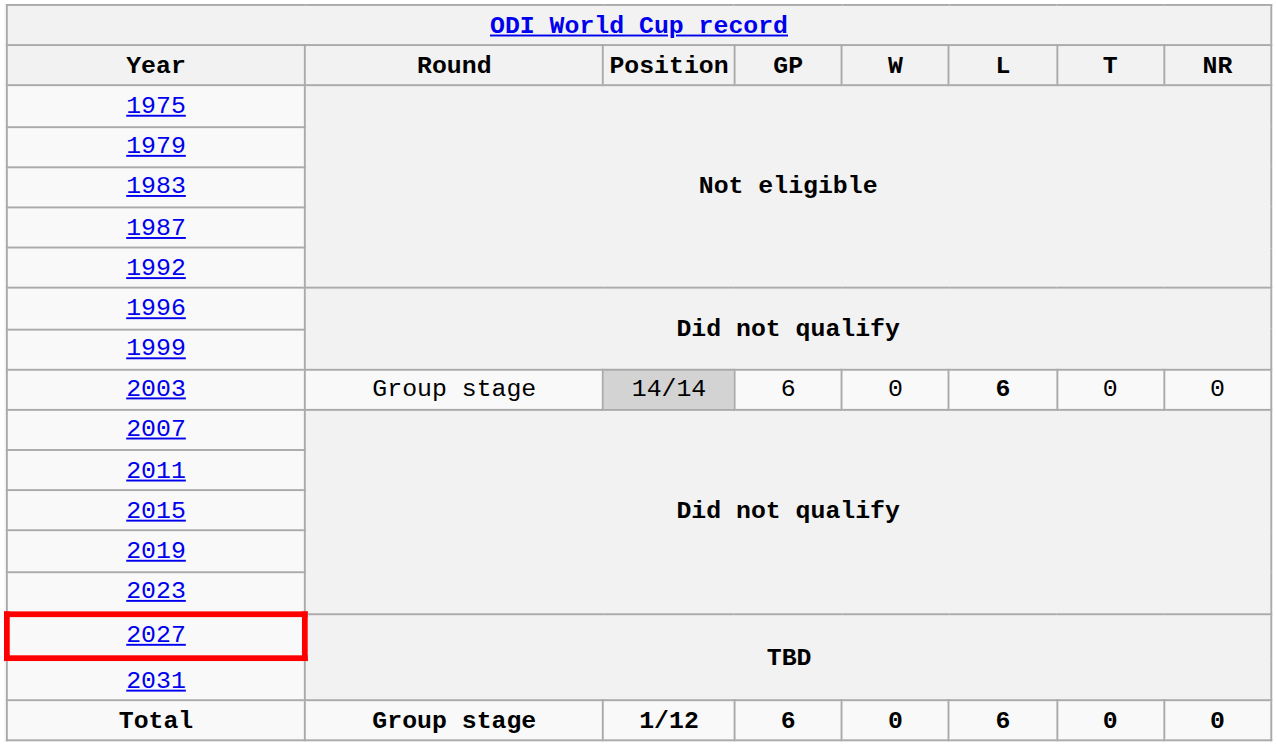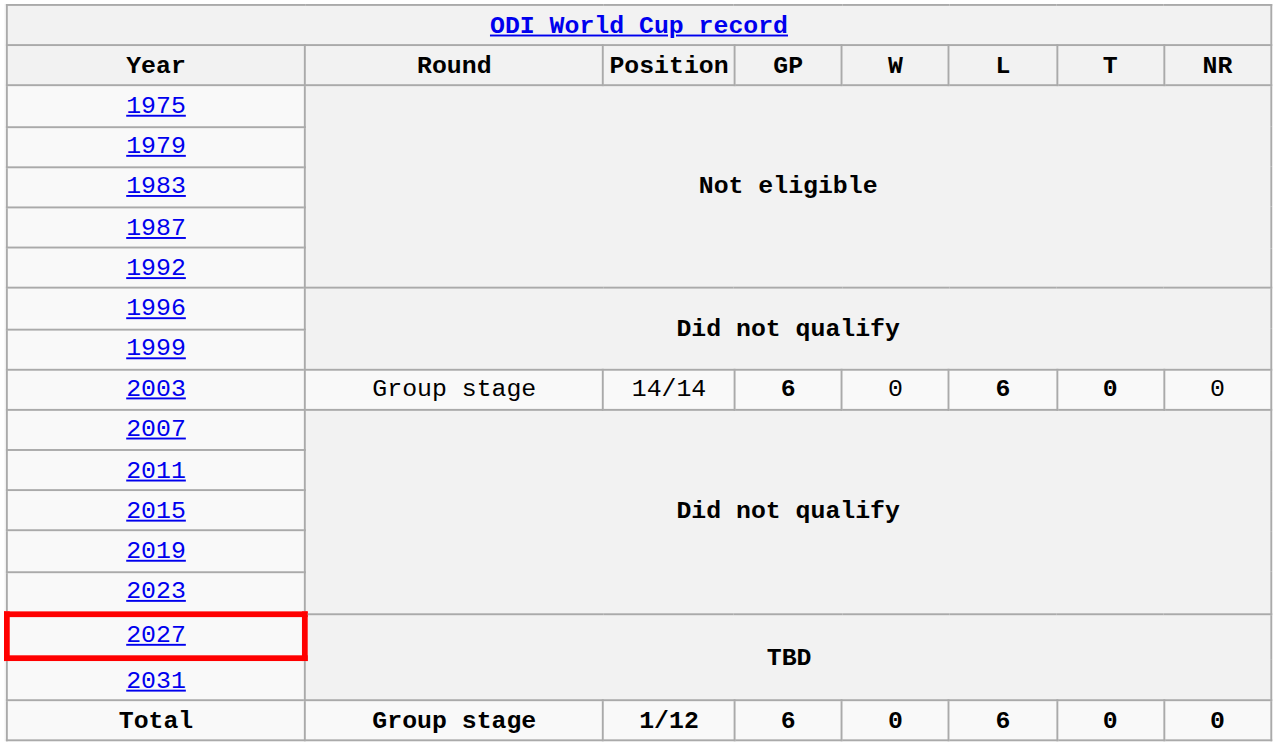(669, 389) lightgrey background -> (669, 389) no background
(788, 389) normal -> (788, 389) bold
(1110, 389) normal -> (1110, 389) bold
